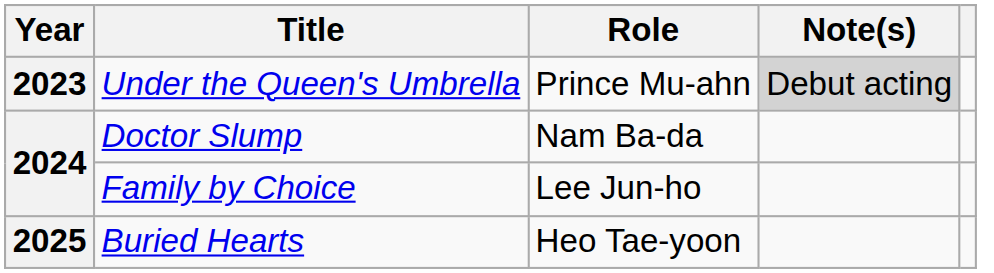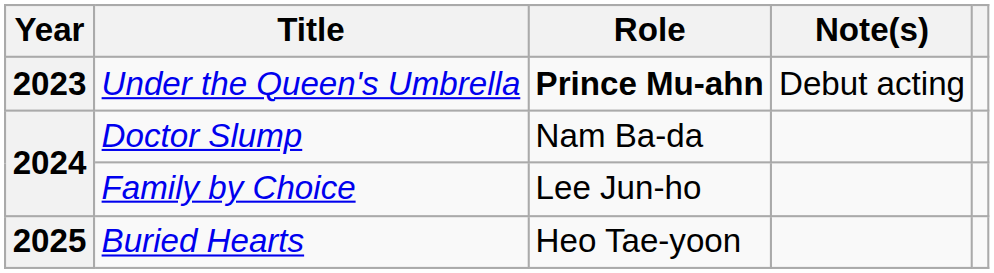(643, 83) normal -> (650, 83) bold
(859, 83) lightgrey background -> (872, 83) no background
